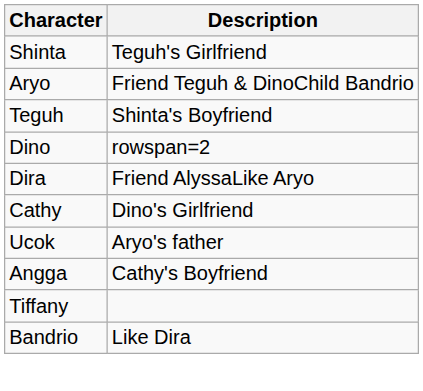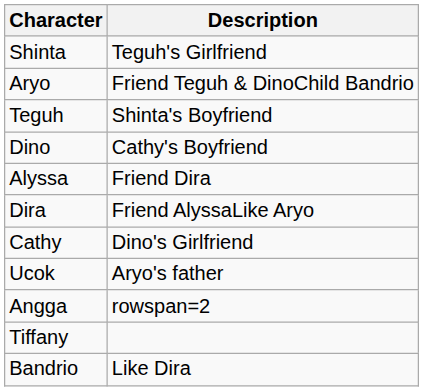(161, 147) rowspan=2 -> (190, 147) Cathy's Boyfriend
+ row: (39, 178)
(190, 274) Cathy's Boyfriend -> (161, 305) rowspan=2
